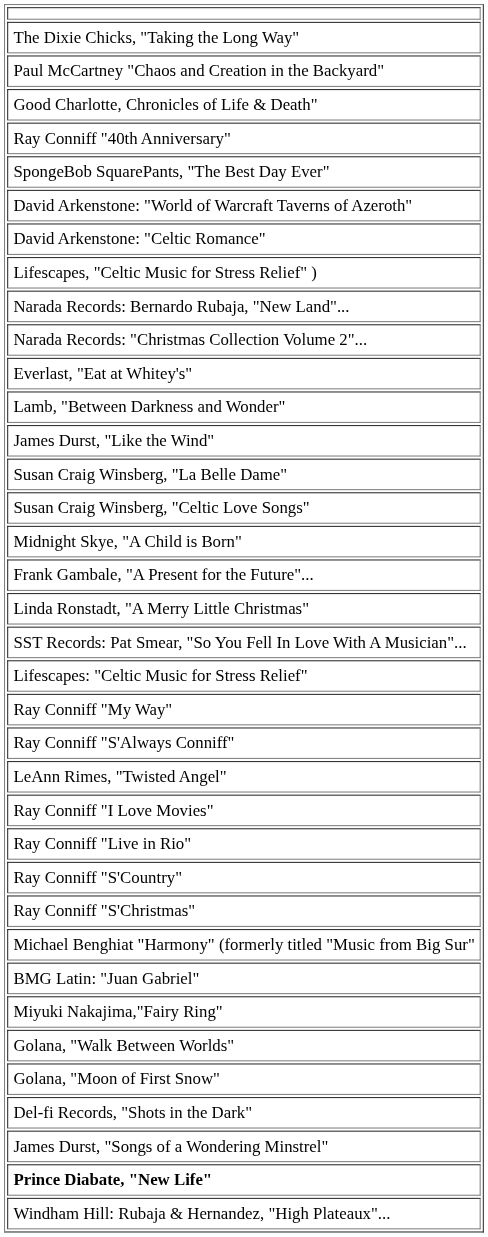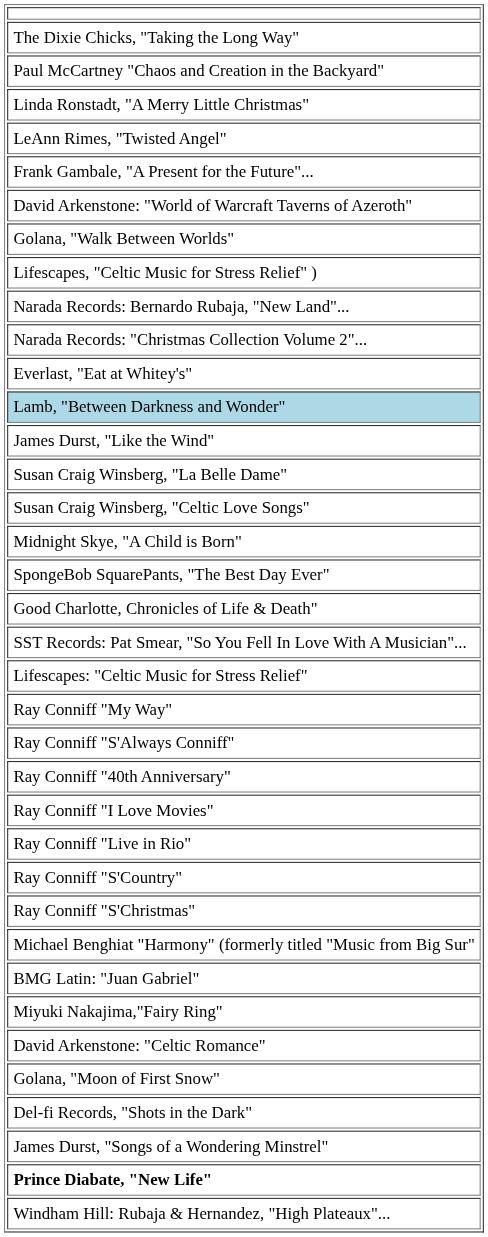(165, 104) Good Charlotte, Chronicles of Life & Death" -> (161, 104) Linda Ronstadt, "A Merry Little Christmas"
(122, 138) Ray Conniff "40th Anniversary" -> (120, 138) LeAnn Rimes, "Twisted Angel"
(171, 171) SpongeBob SquarePants, "The Best Day Ever" -> (164, 171) Frank Gambale, "A Present for the Future"...
(140, 239) David Arkenstone: "Celtic Romance" -> (124, 239) Golana, "Walk Between Worlds"
(149, 407) no background -> (149, 407) lightblue background
(164, 575) Frank Gambale, "A Present for the Future"... -> (171, 575) SpongeBob SquarePants, "The Best Day Ever"
(161, 608) Linda Ronstadt, "A Merry Little Christmas" -> (165, 608) Good Charlotte, Chronicles of Life & Death"
(120, 776) LeAnn Rimes, "Twisted Angel" -> (122, 776) Ray Conniff "40th Anniversary"
(124, 1045) Golana, "Walk Between Worlds" -> (140, 1045) David Arkenstone: "Celtic Romance"
